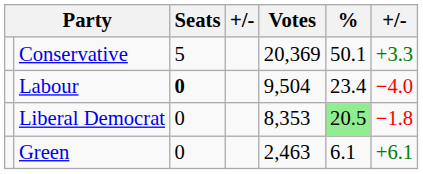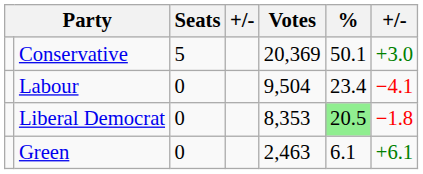(394, 53) +3.3 -> (394, 53) +3.0
(180, 86) bold -> (180, 86) normal
(394, 86) −4.0 -> (394, 86) −4.1
